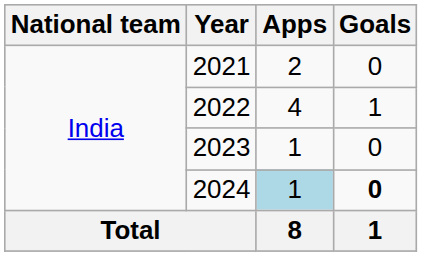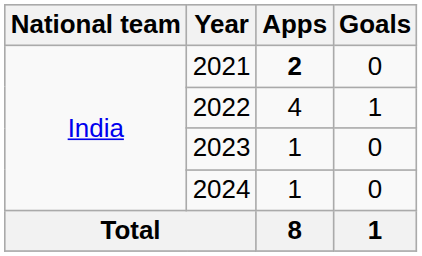(295, 66) normal -> (295, 66) bold
(295, 189) lightblue background -> (295, 189) no background
(375, 189) bold -> (375, 189) normal
